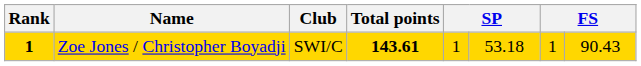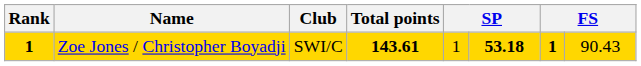(504, 46) normal -> (504, 46) bold
(552, 46) normal -> (552, 46) bold
